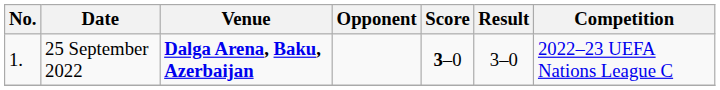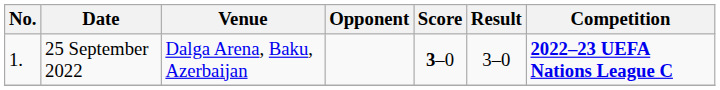(243, 59) bold -> (239, 59) normal
(606, 59) normal -> (602, 59) bold
